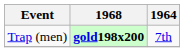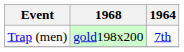(109, 36) bold -> (108, 36) normal
